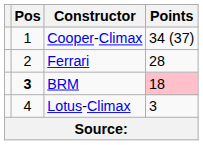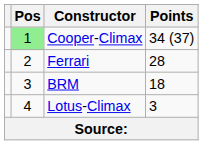(28, 39) no background -> (28, 39) lightgreen background
(28, 84) bold -> (28, 84) normal
(157, 84) pink background -> (157, 84) no background
